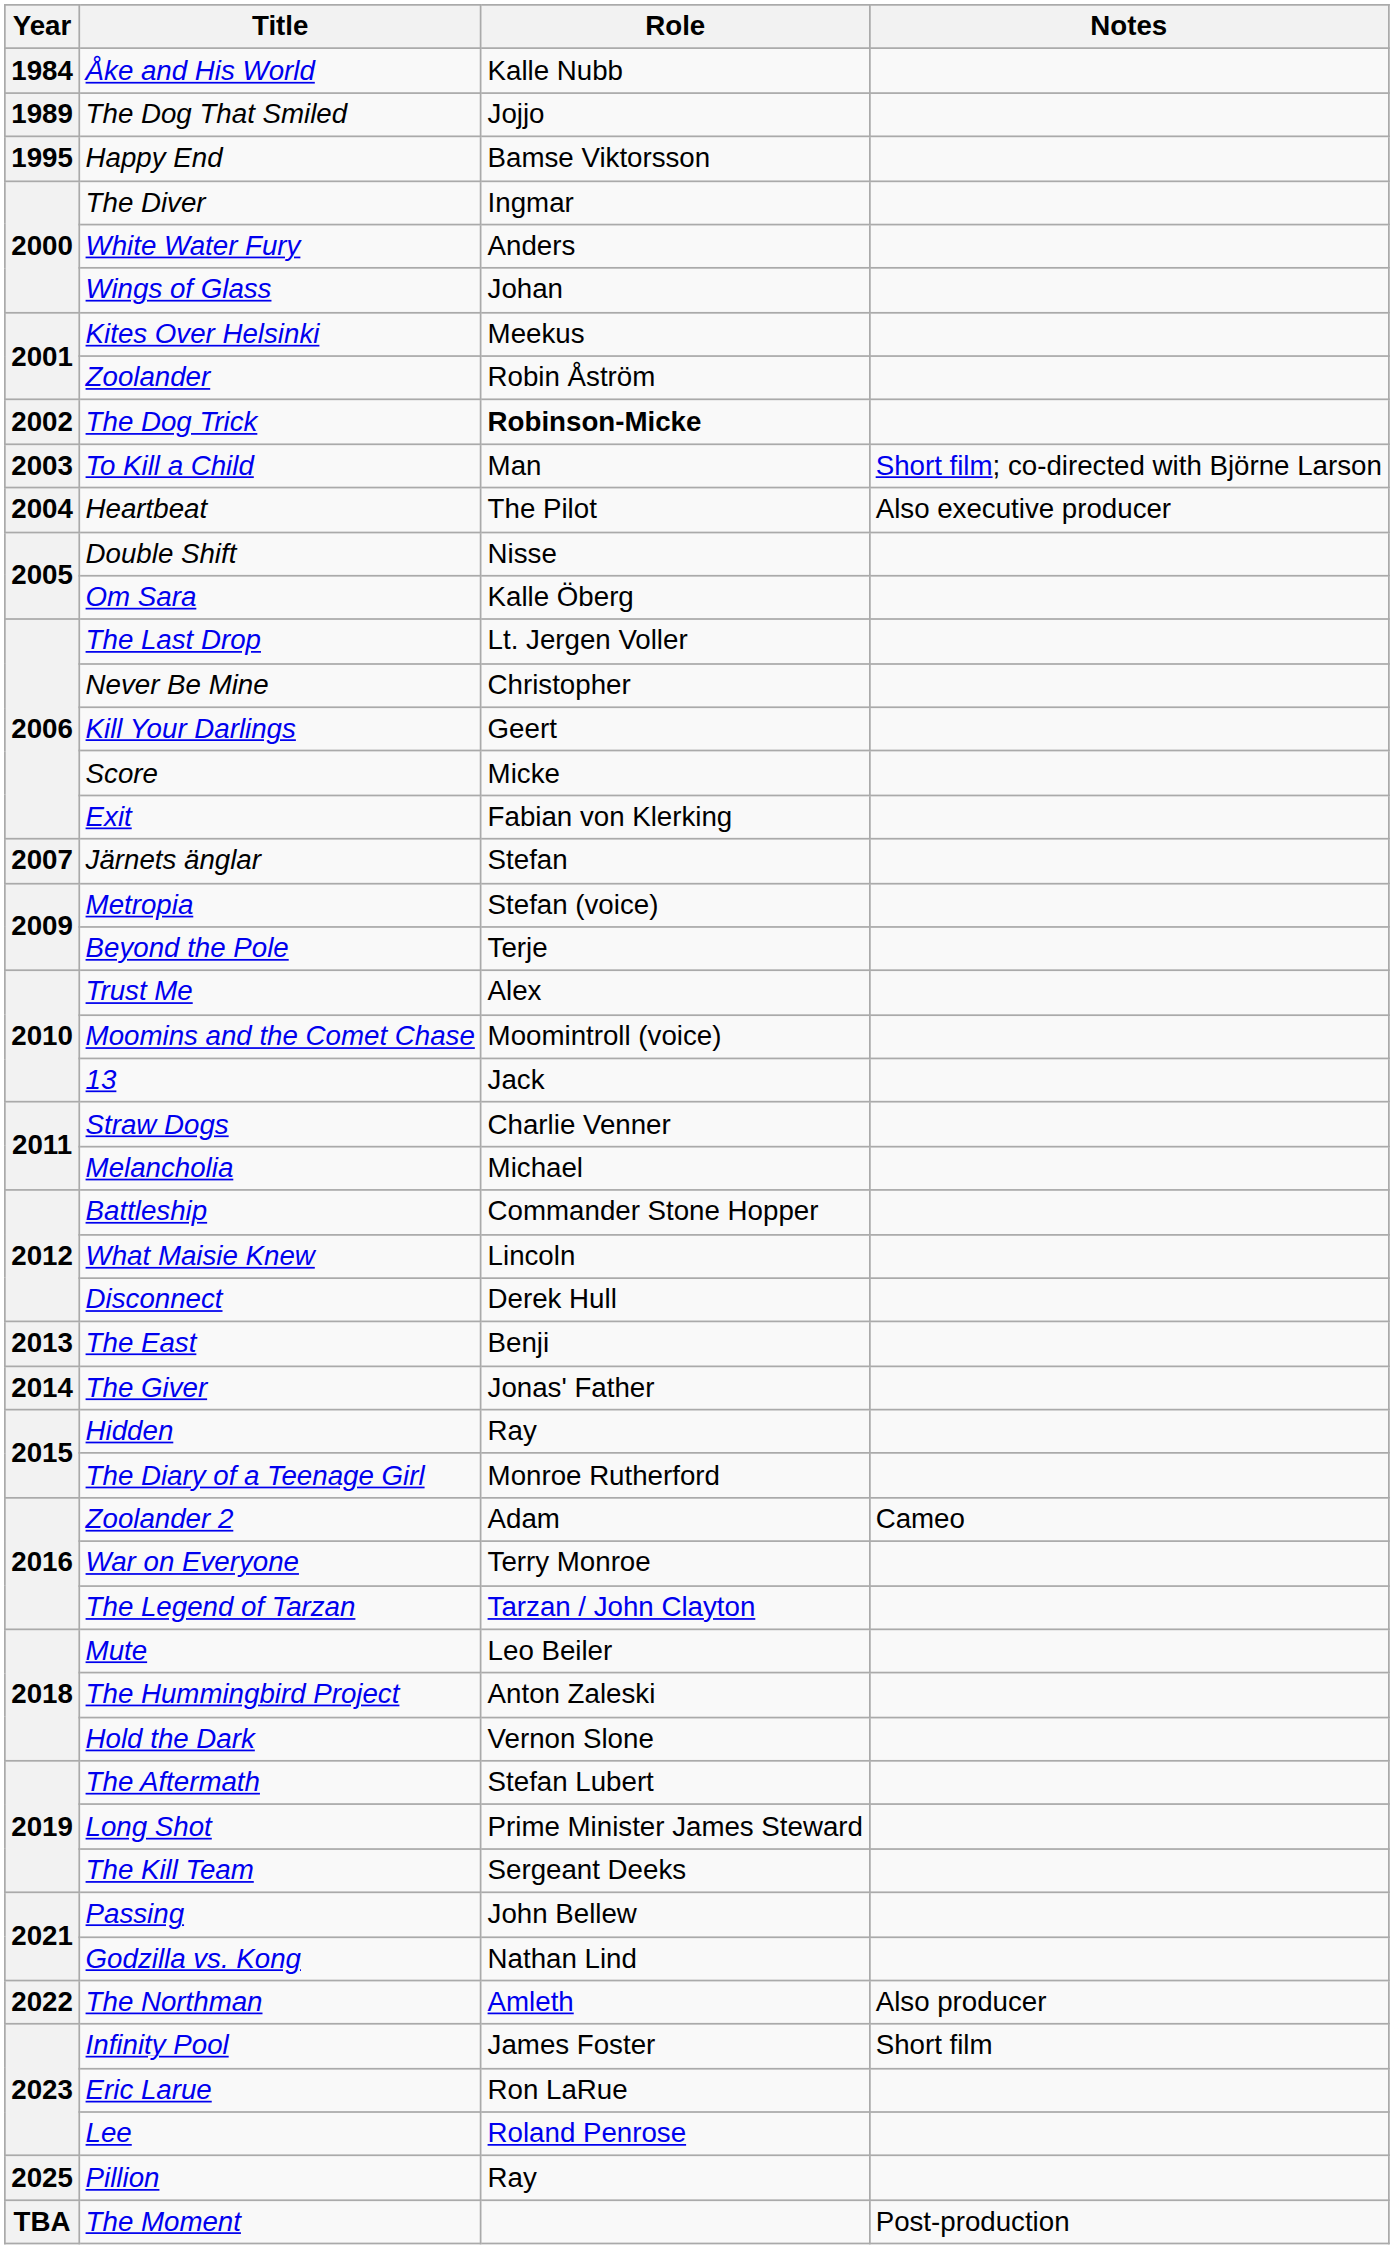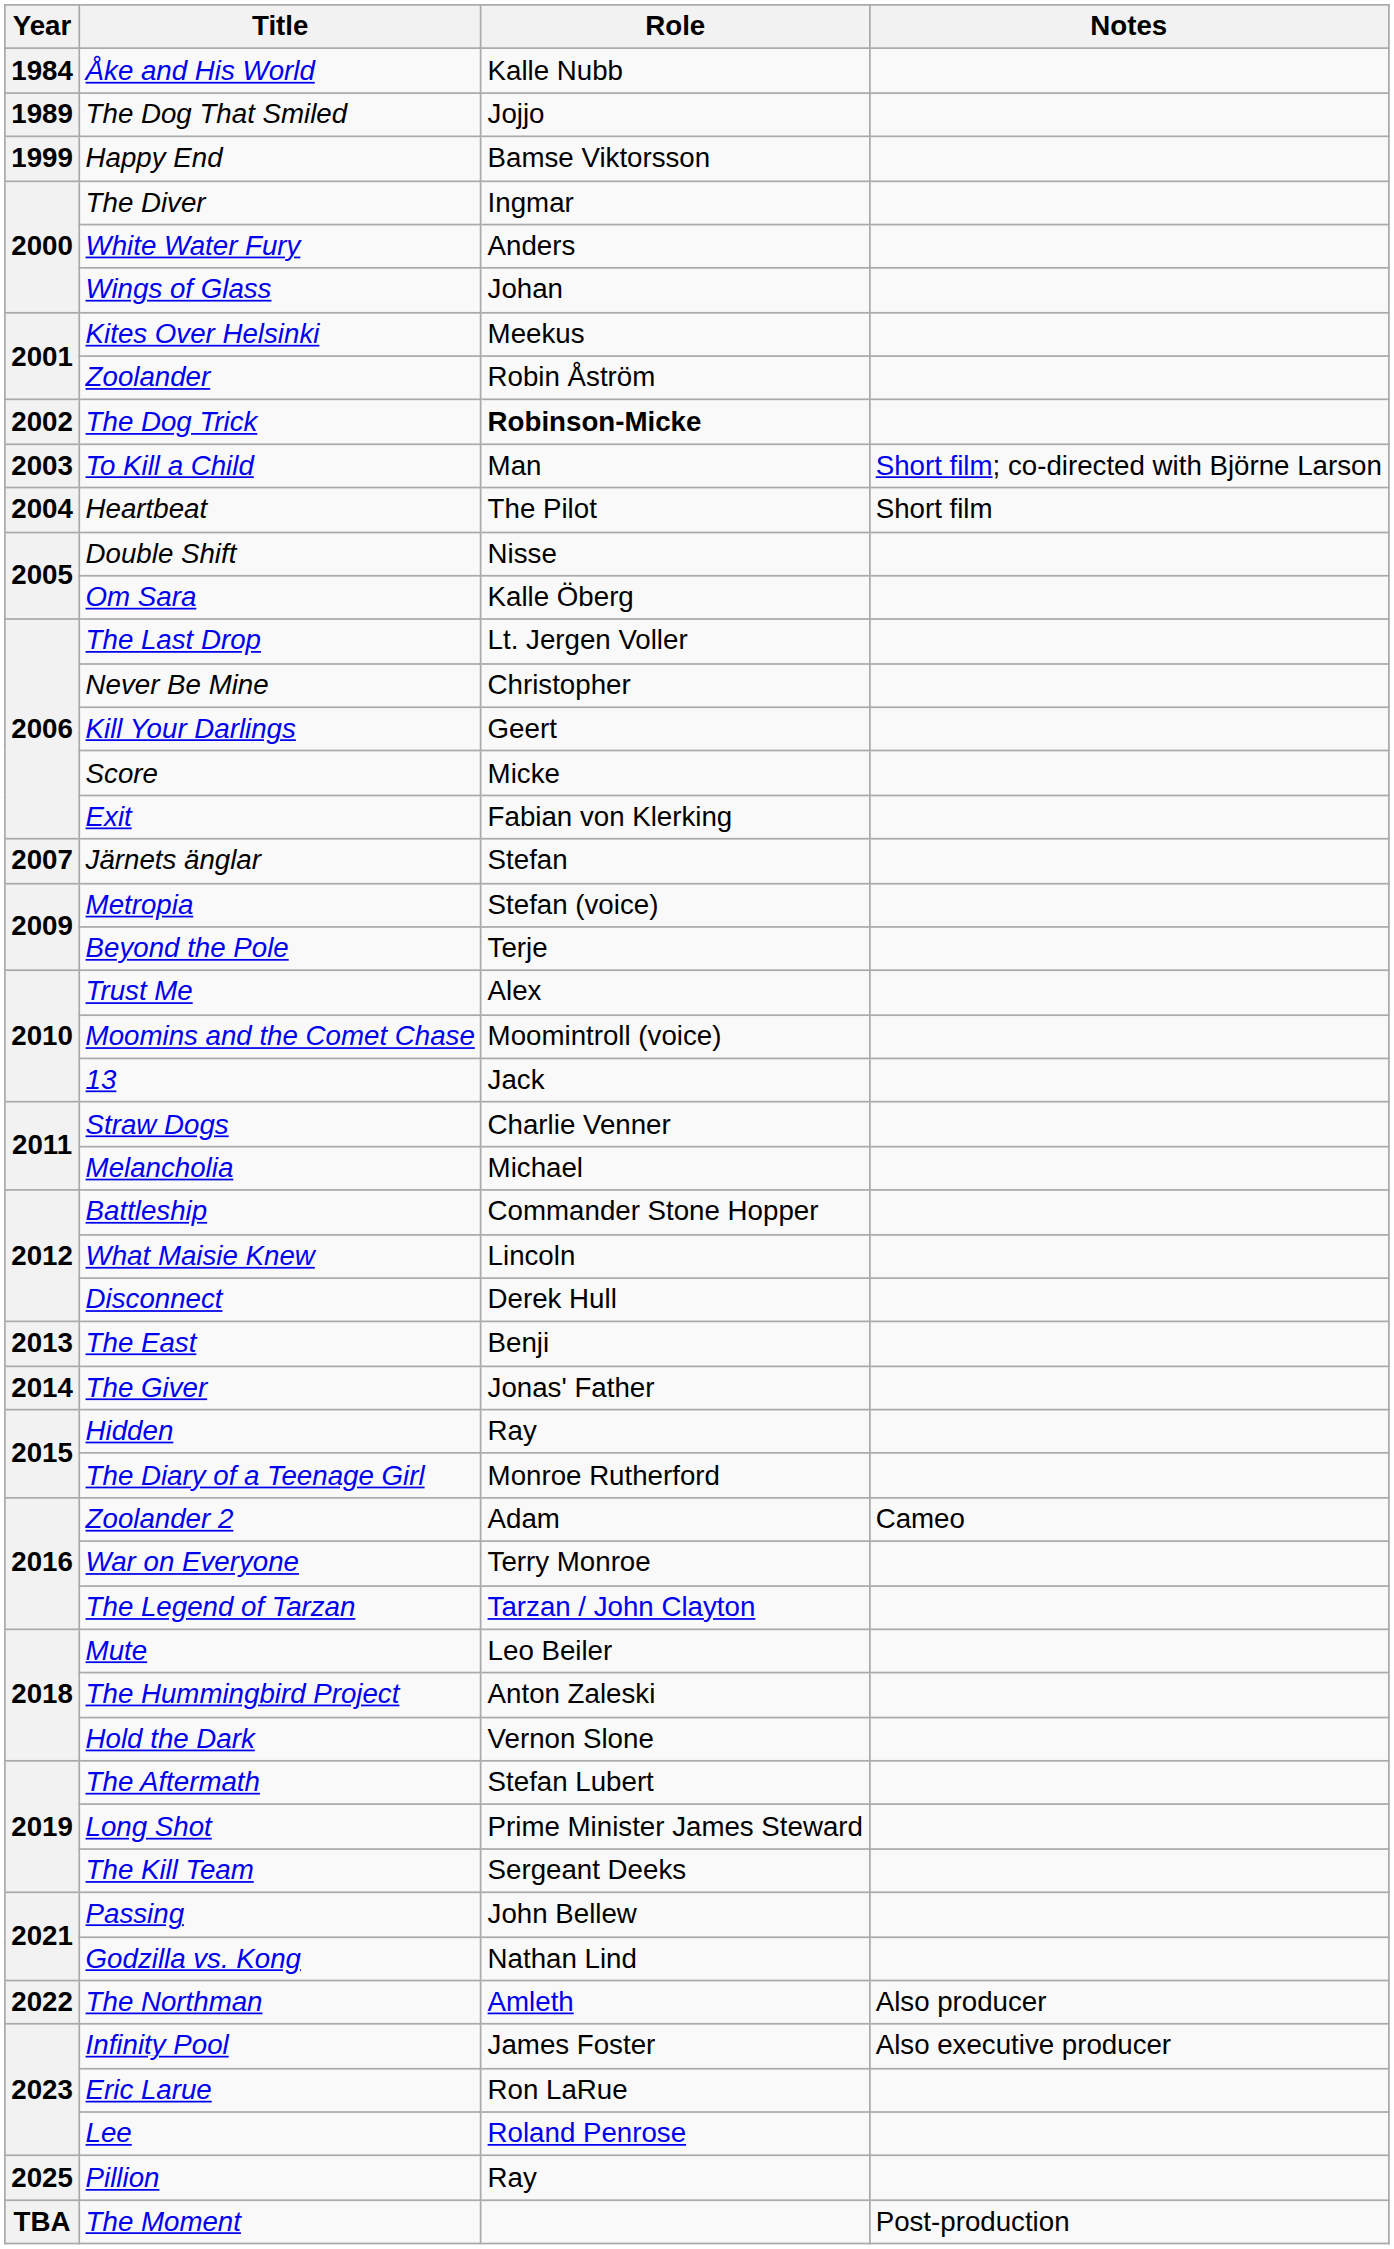(42, 158) 1995 -> (42, 158) 1999
(1023, 509) Also executive producer -> (934, 509) Short film
(934, 2045) Short film -> (1023, 2045) Also executive producer
